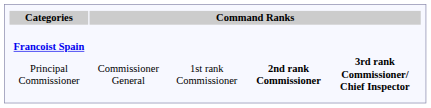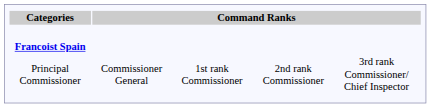(289, 74) bold -> (293, 74) normal
(375, 74) bold -> (377, 74) normal
